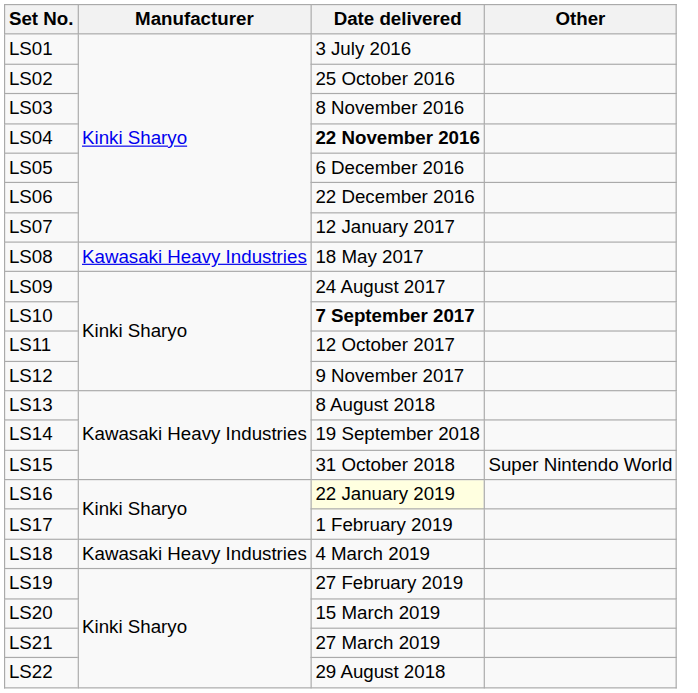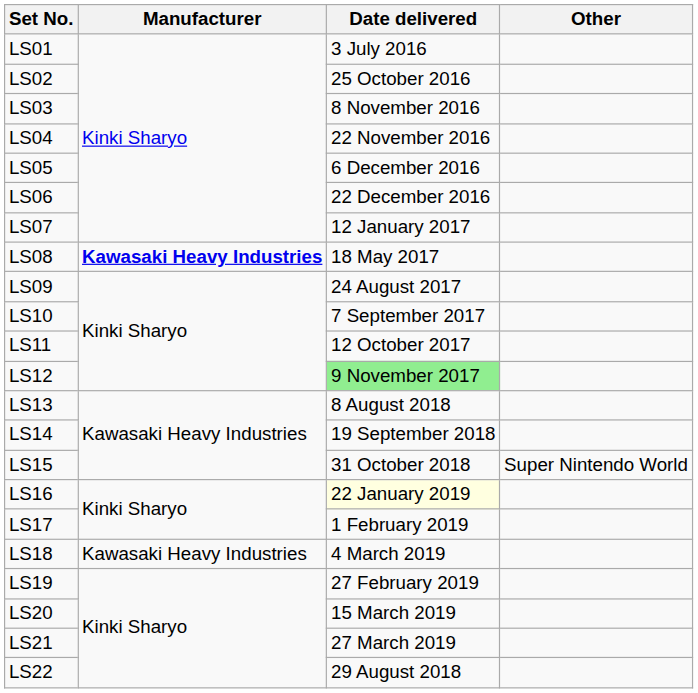(398, 138) bold -> (411, 138) normal
(194, 256) normal -> (202, 256) bold
(395, 316) bold -> (408, 316) normal
(390, 375) no background -> (405, 375) lightgreen background
